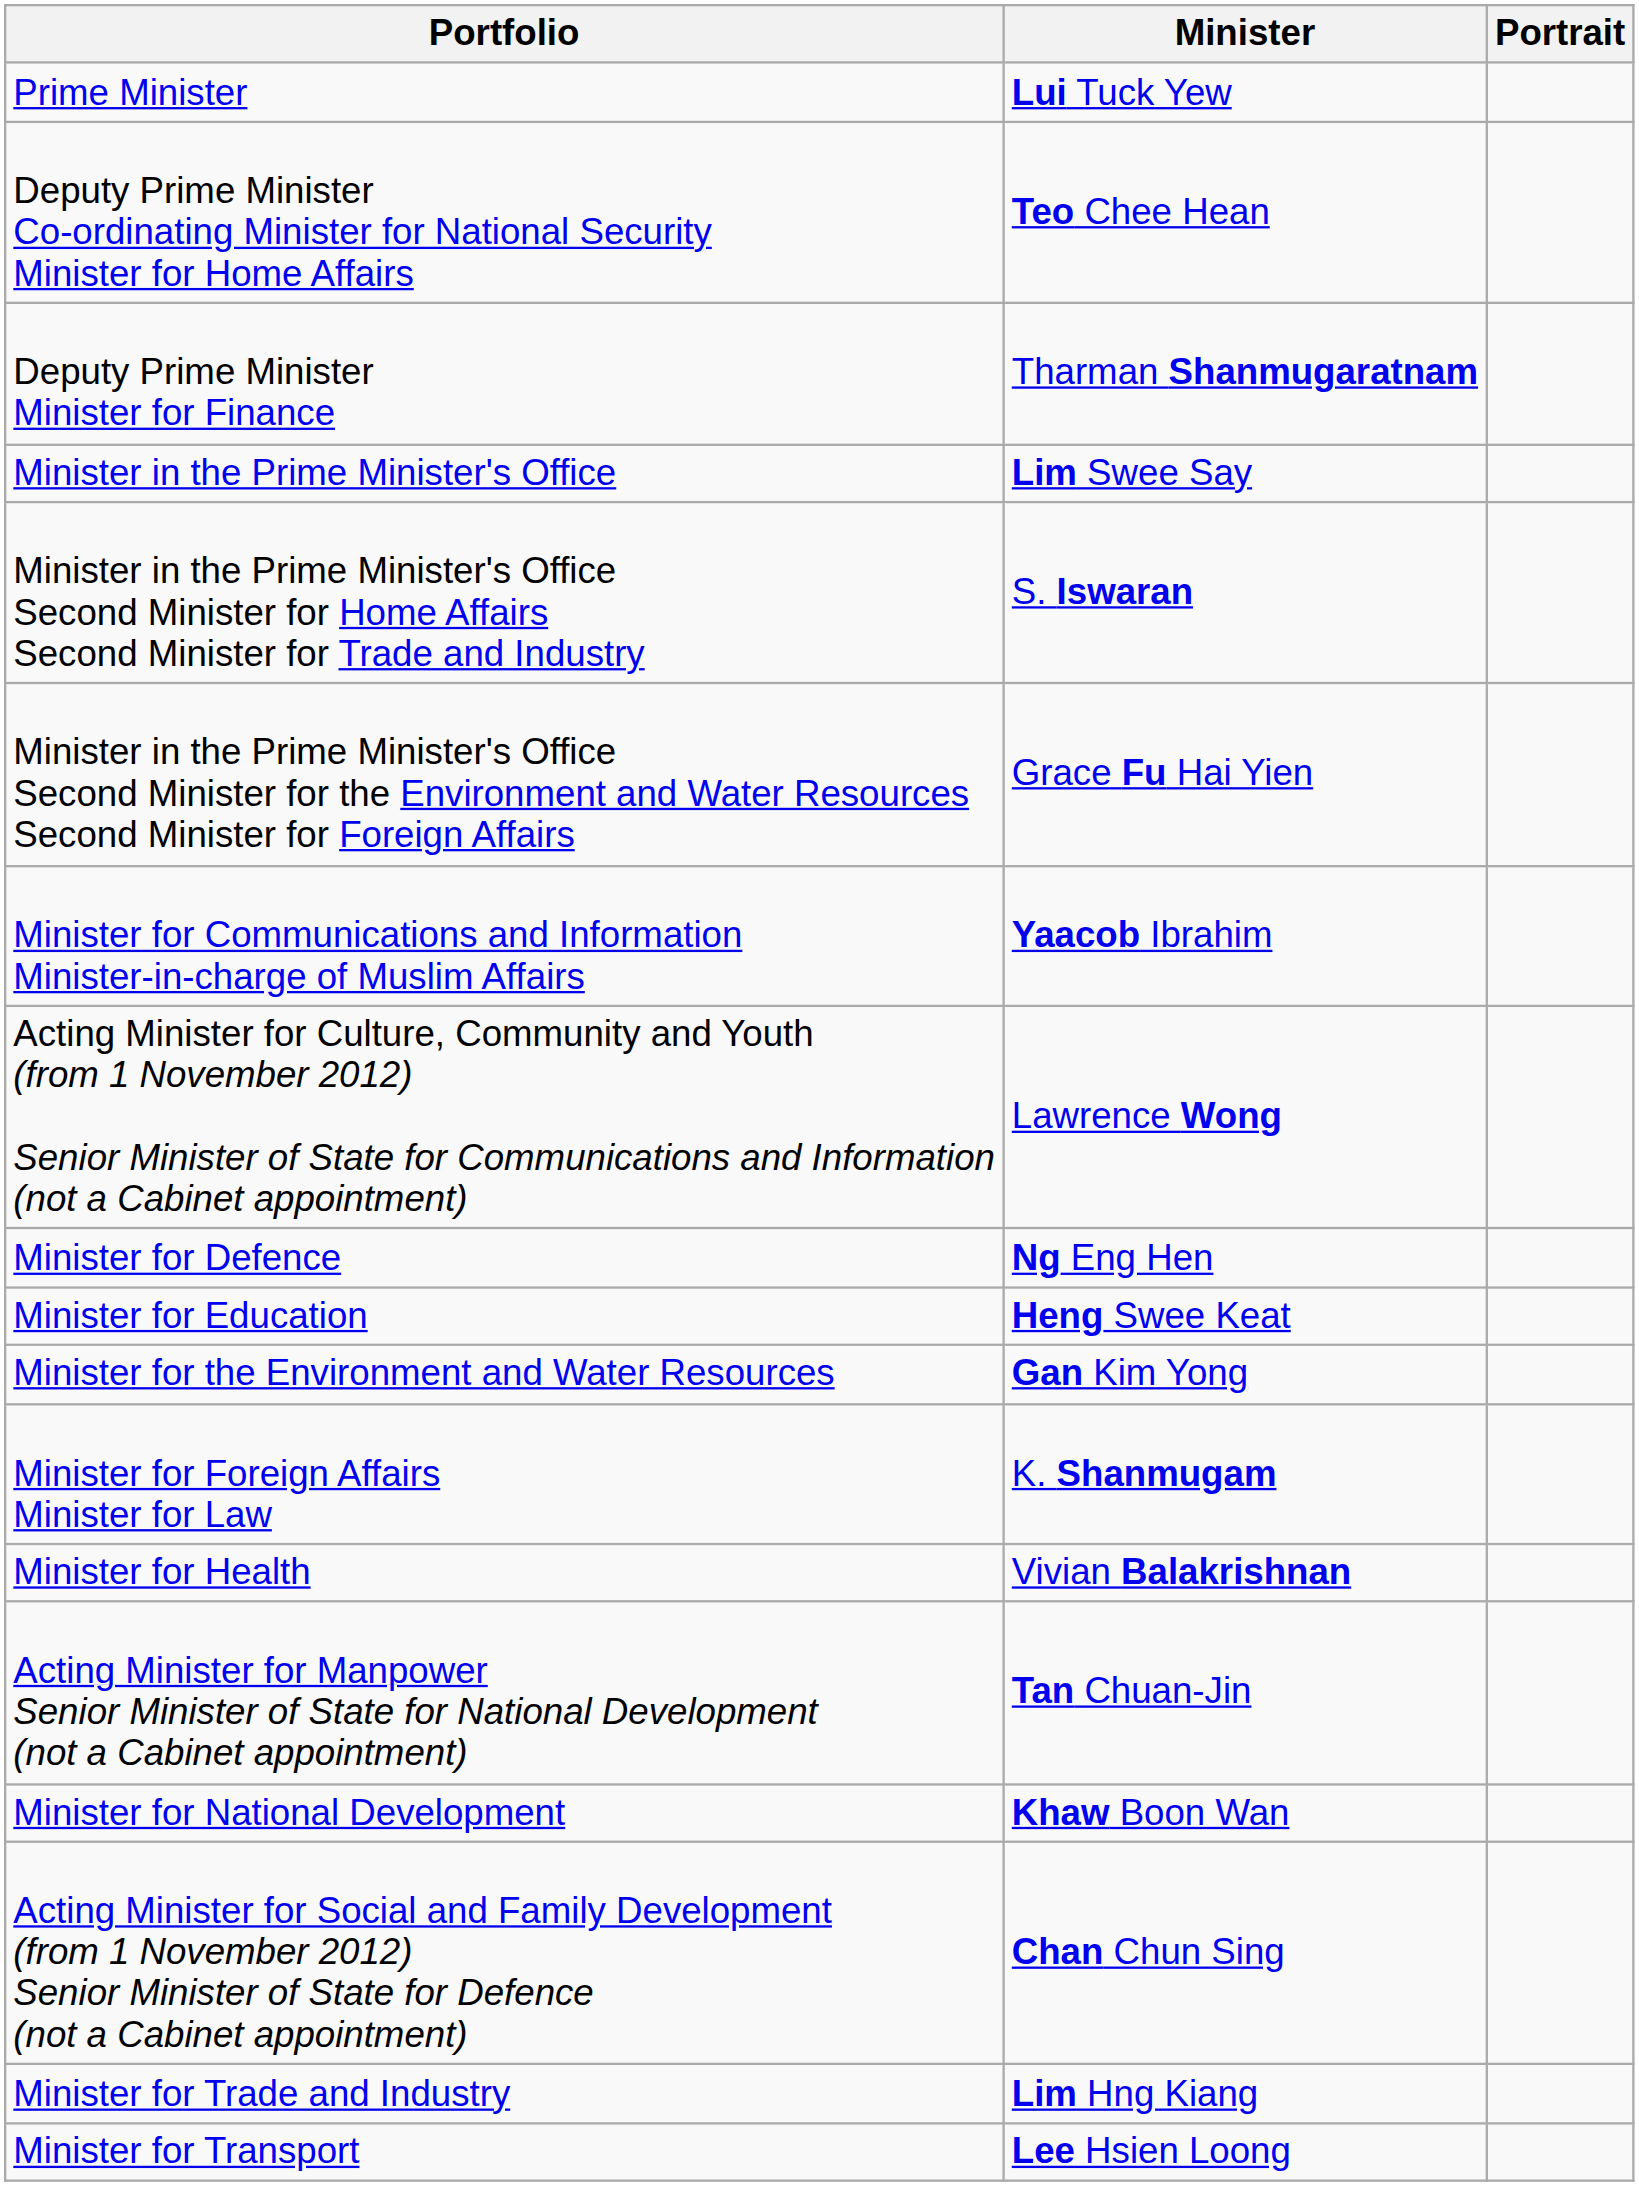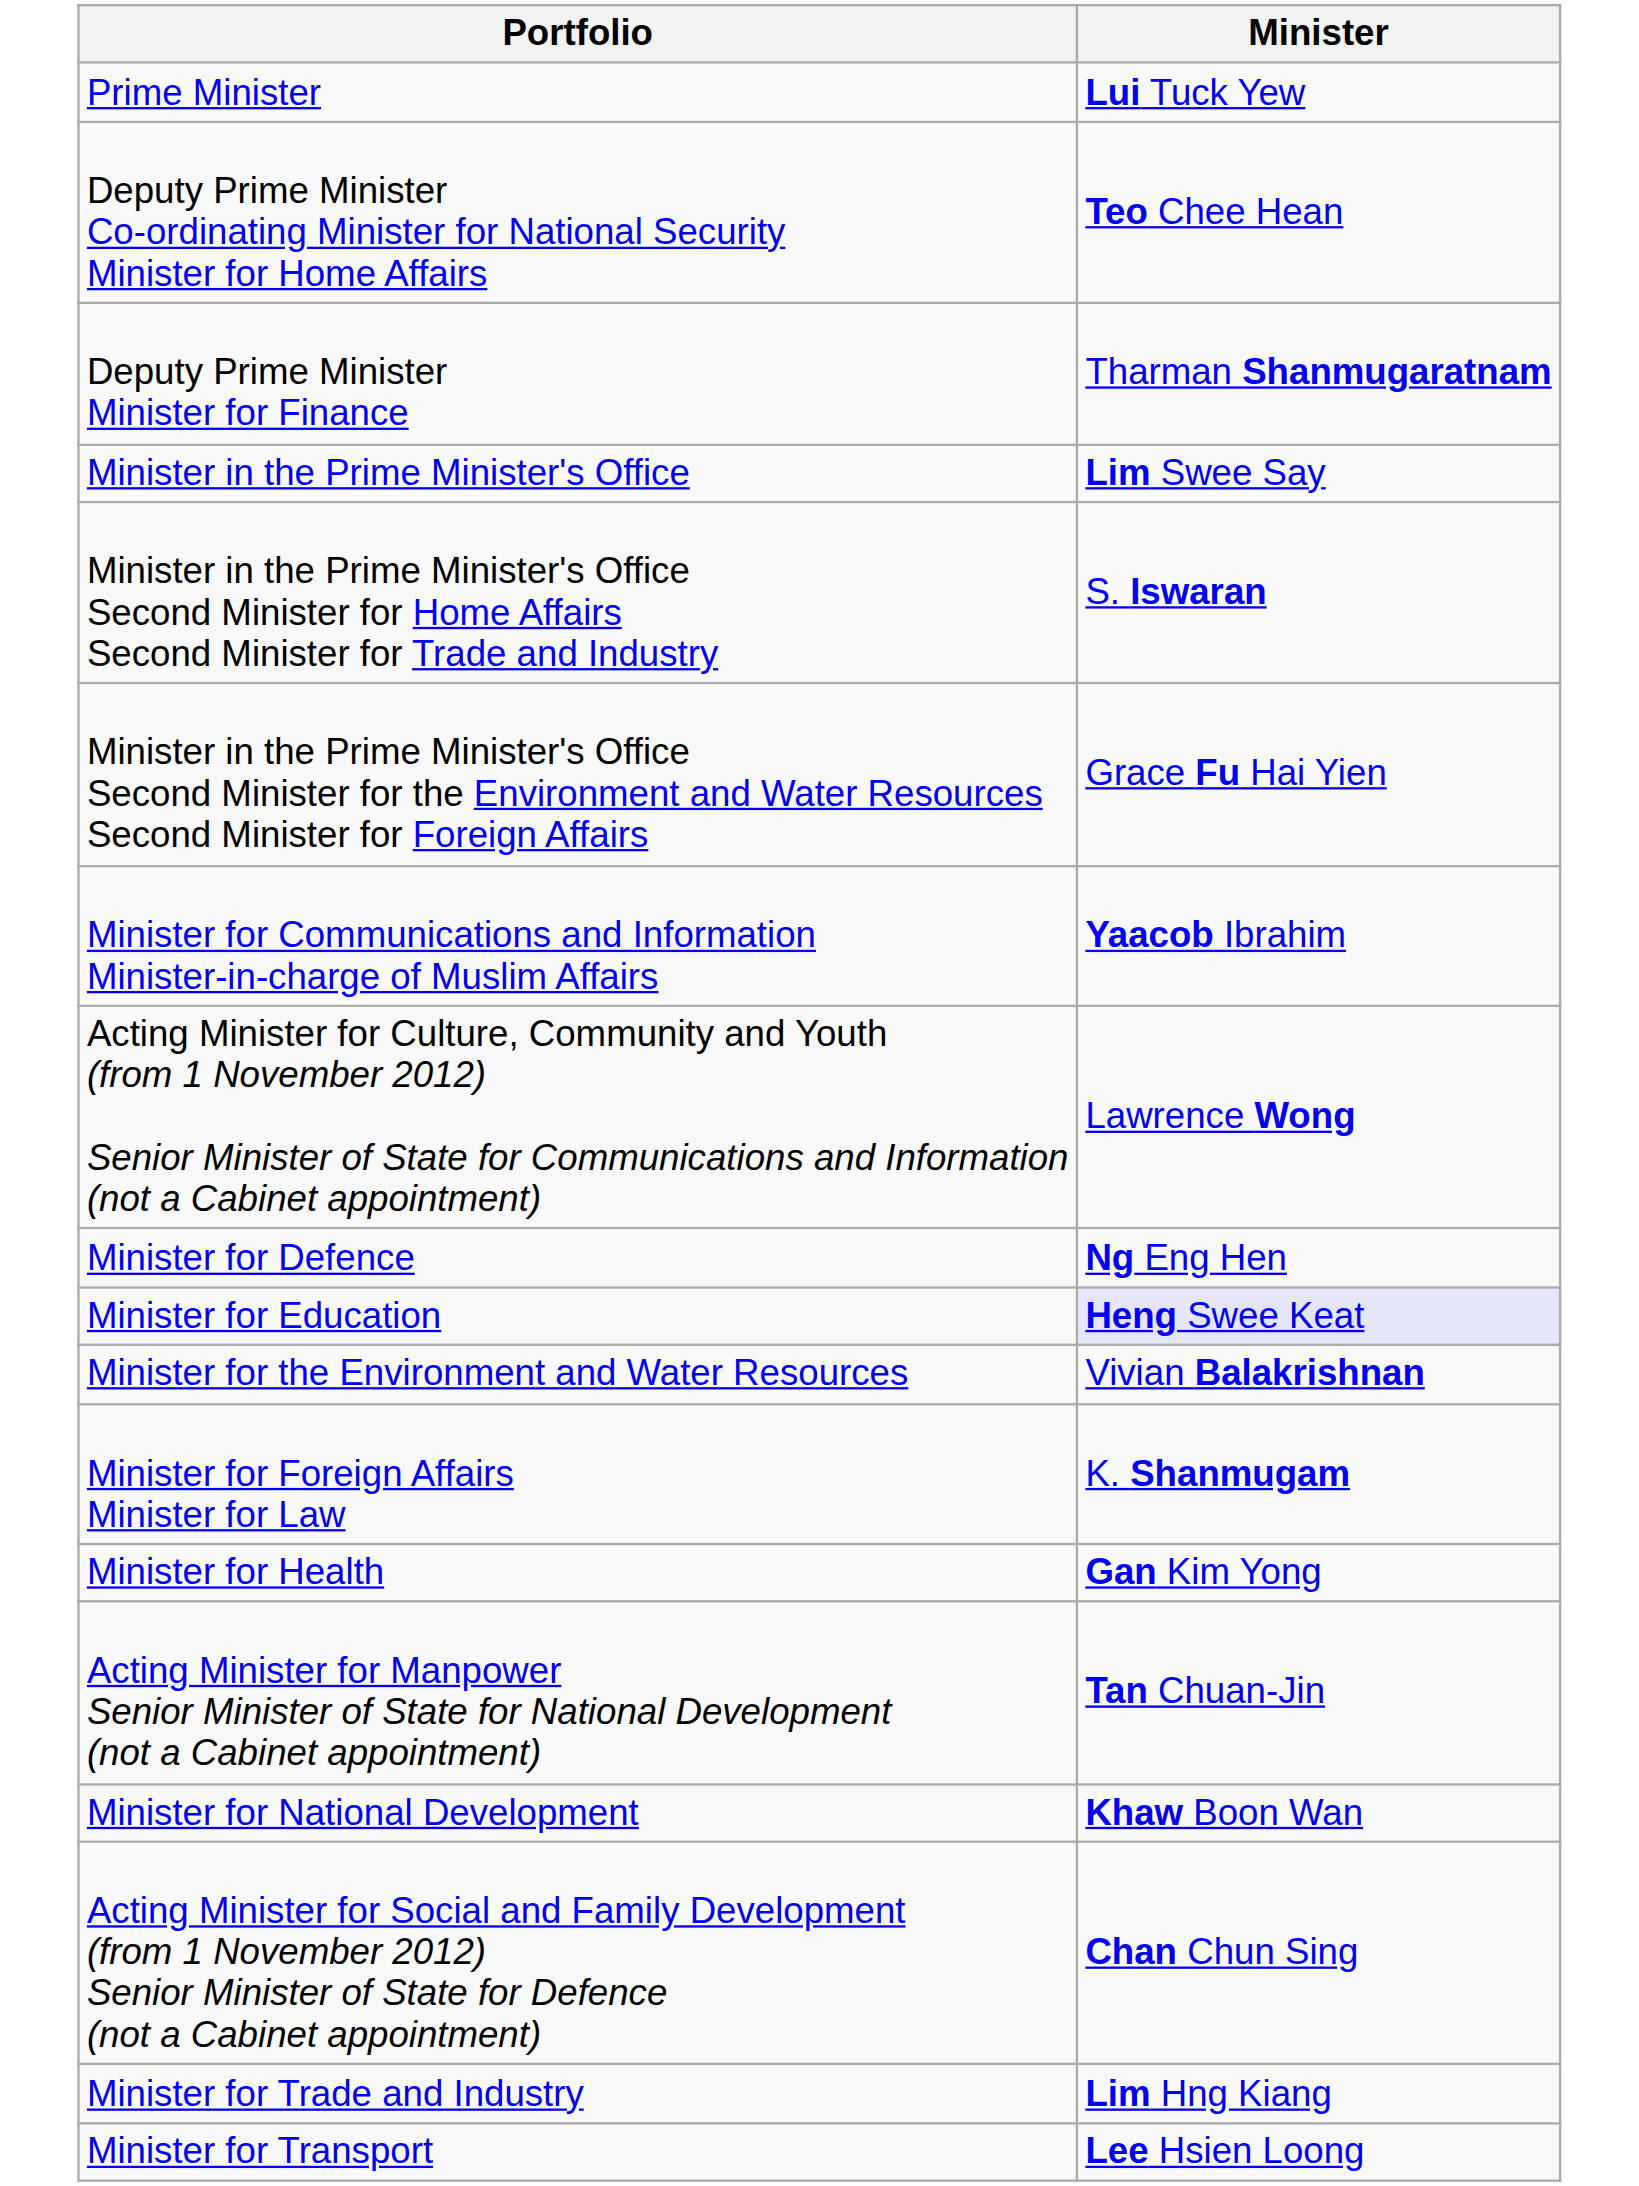- column: (1560, 33)
(1151, 1315) no background -> (1225, 1315) lavender background
(1130, 1373) Gan Kim Yong -> (1255, 1373) Vivian Balakrishnan
(1181, 1572) Vivian Balakrishnan -> (1204, 1572) Gan Kim Yong
